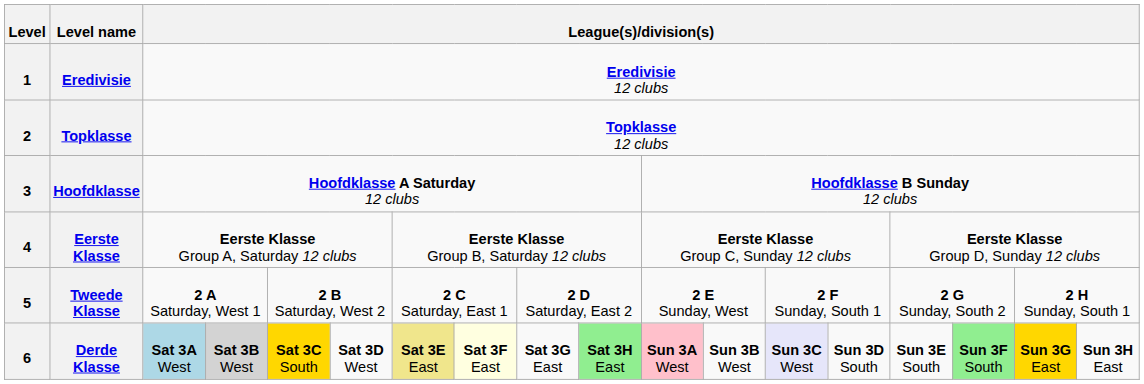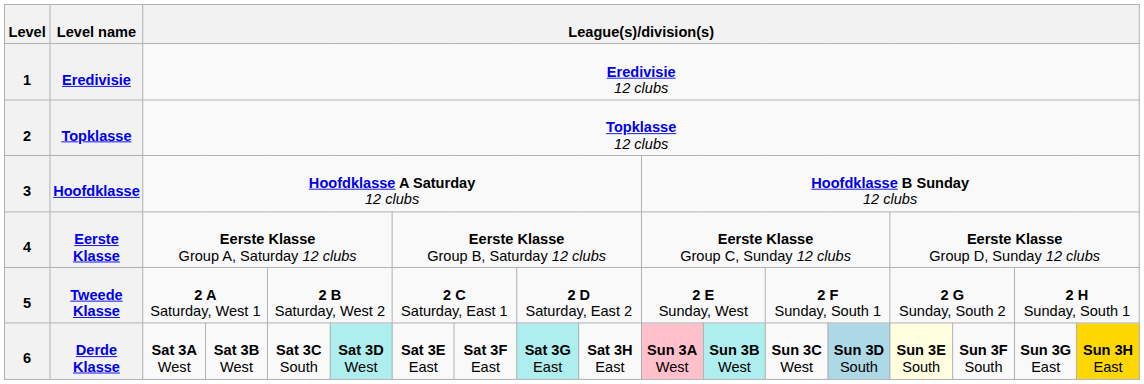(174, 359) lightblue background -> (174, 359) no background
(236, 359) lightgrey background -> (236, 359) no background
(299, 359) gold background -> (299, 359) no background
(361, 359) no background -> (361, 359) paleturquoise background
(423, 359) khaki background -> (423, 359) no background
(485, 359) lightyellow background -> (485, 359) no background
(548, 359) no background -> (548, 359) paleturquoise background
(610, 359) lightgreen background -> (610, 359) no background
(734, 359) no background -> (734, 359) paleturquoise background
(797, 359) lavender background -> (797, 359) no background
(859, 359) no background -> (859, 359) lightblue background
(921, 359) no background -> (921, 359) lightyellow background
(983, 359) lightgreen background -> (983, 359) no background
(1046, 359) gold background -> (1046, 359) no background
(1108, 359) no background -> (1108, 359) gold background
